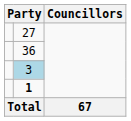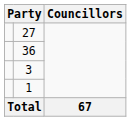(29, 70) lightblue background -> (29, 70) no background
(29, 88) bold -> (29, 88) normal
